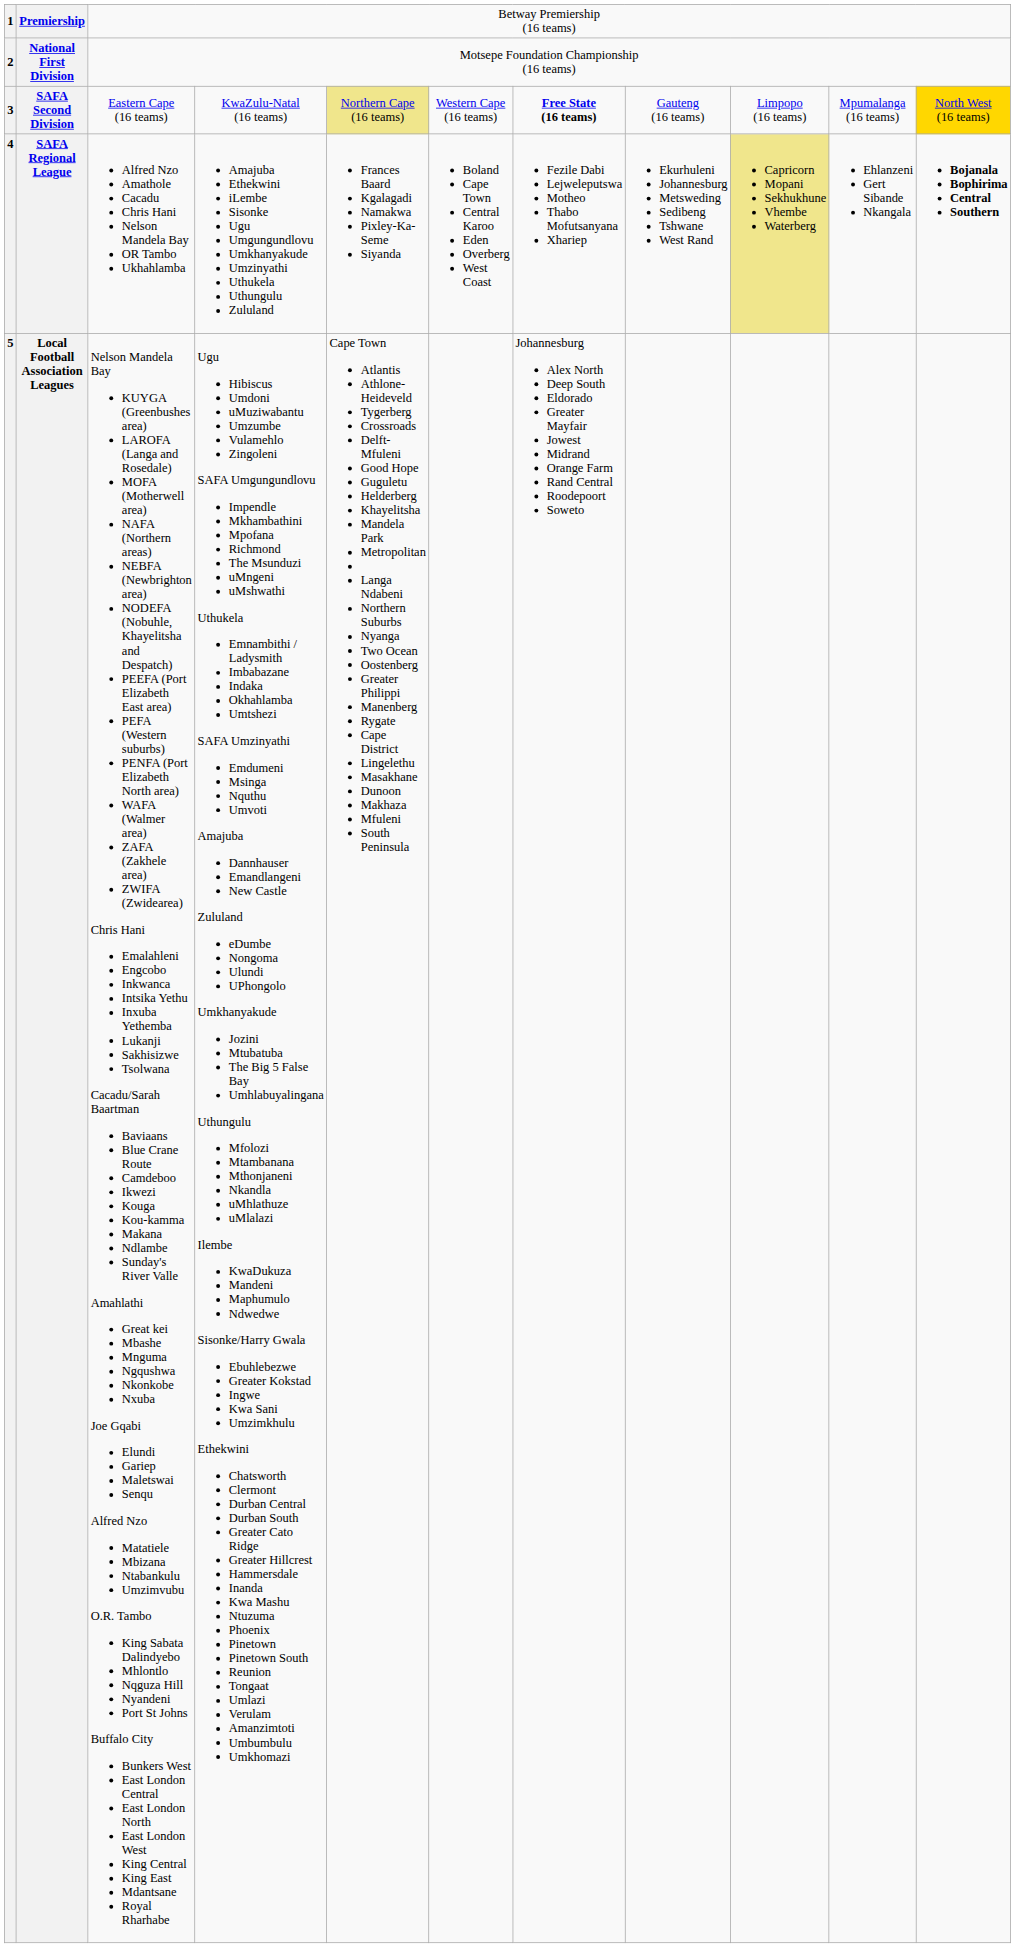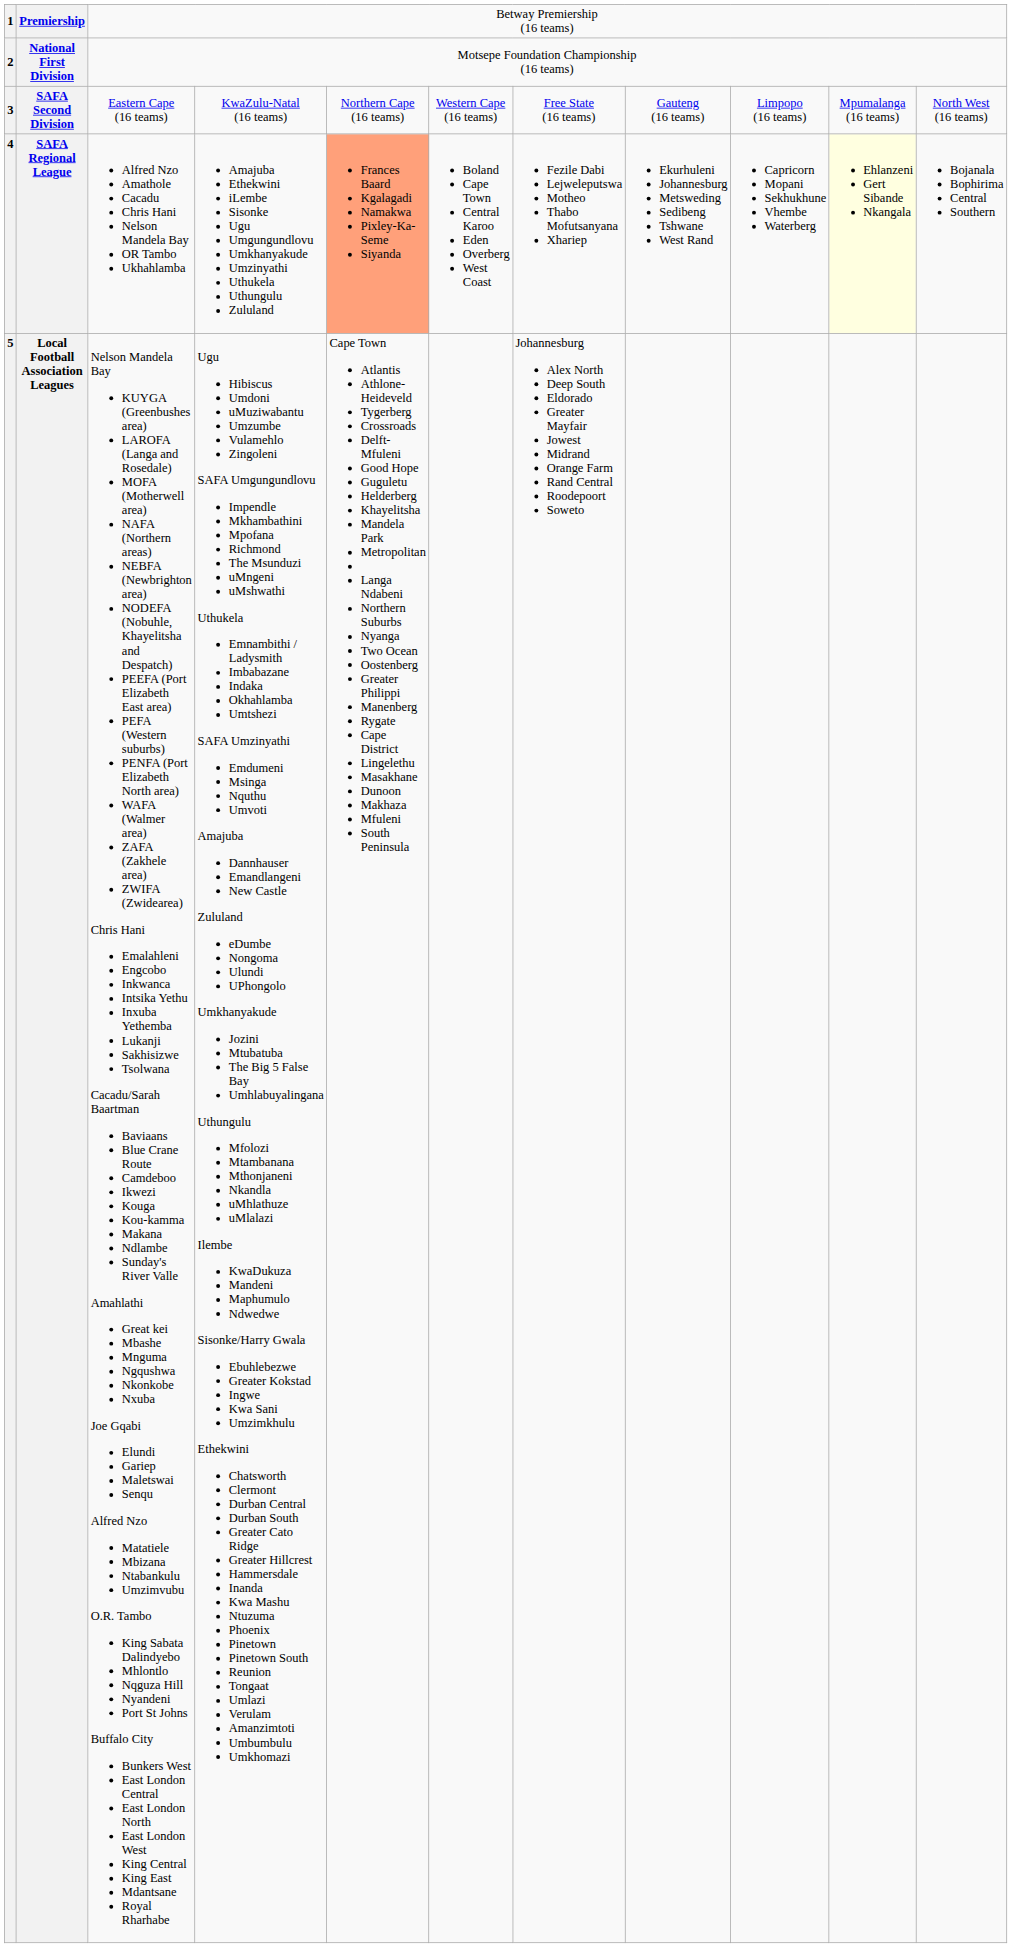(378, 110) khaki background -> (378, 110) no background
(569, 110) bold -> (569, 110) normal
(963, 110) gold background -> (961, 110) no background
(378, 213) no background -> (378, 213) lightsalmon background
(780, 198) khaki background -> (780, 198) no background
(873, 191) no background -> (873, 191) lightyellow background
(963, 191) bold -> (961, 191) normal
